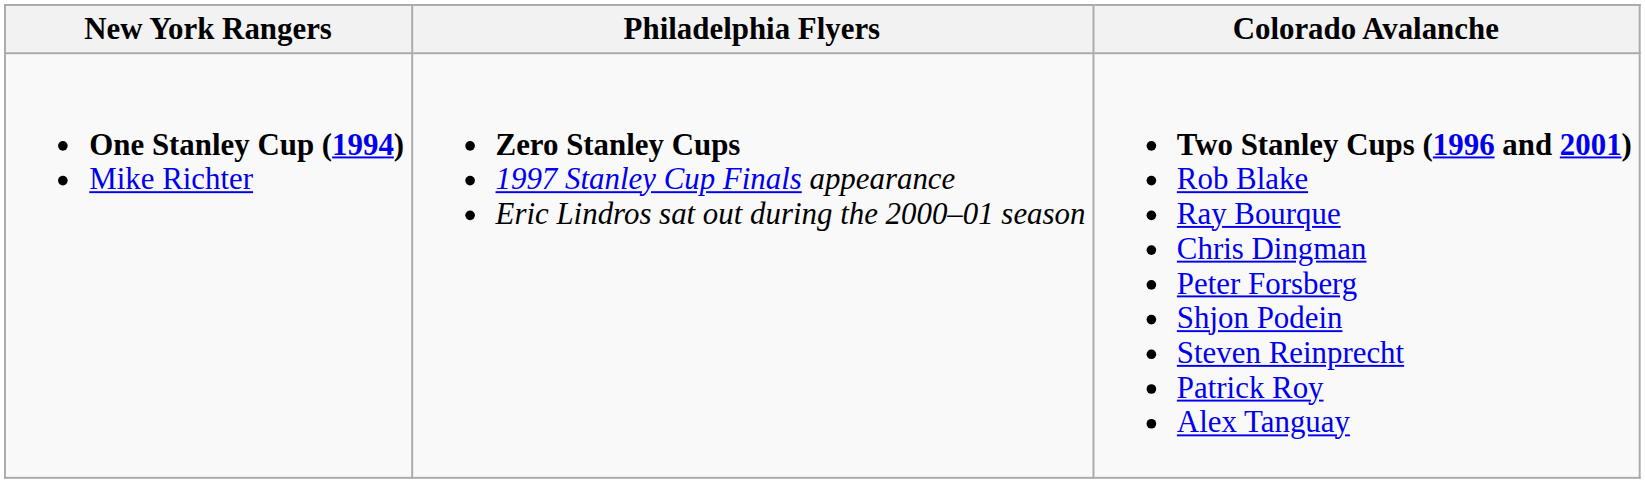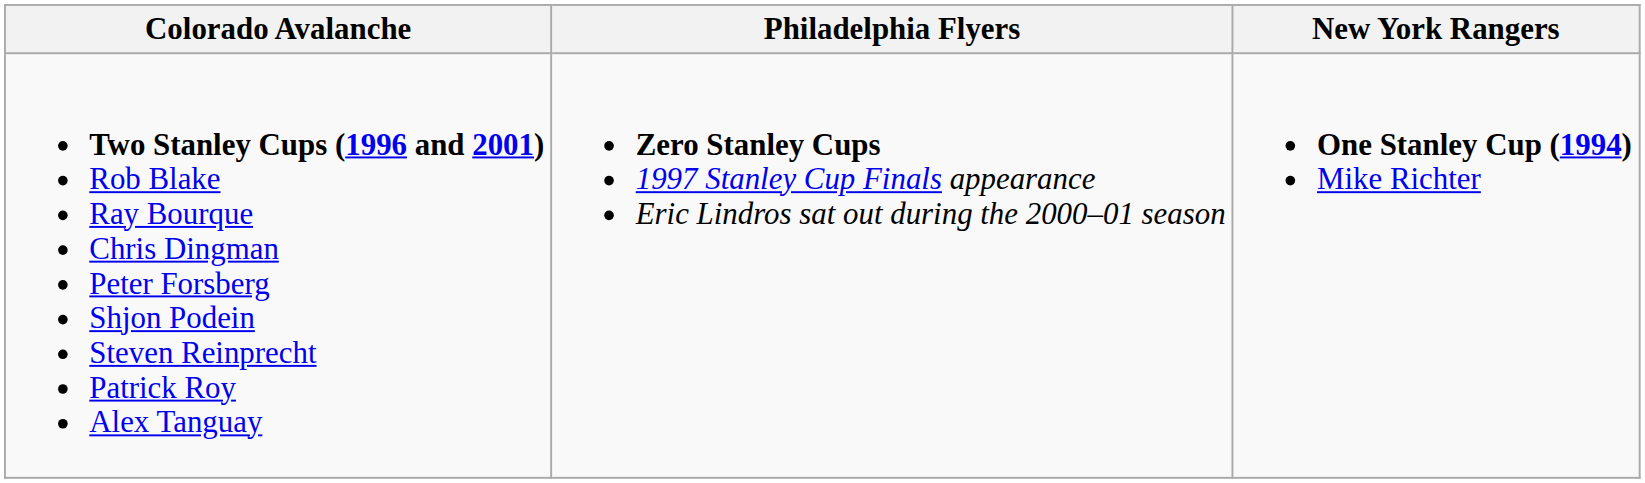columns swapped: (1366, 28) <-> (208, 28)
